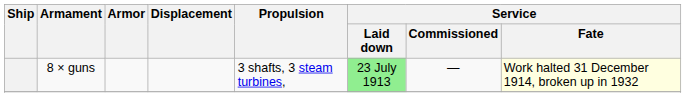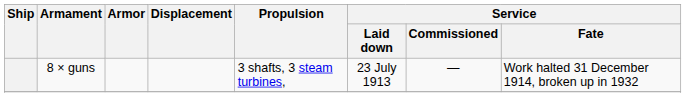(377, 75) lightgreen background -> (377, 75) no background
(576, 75) lightyellow background -> (576, 75) no background
